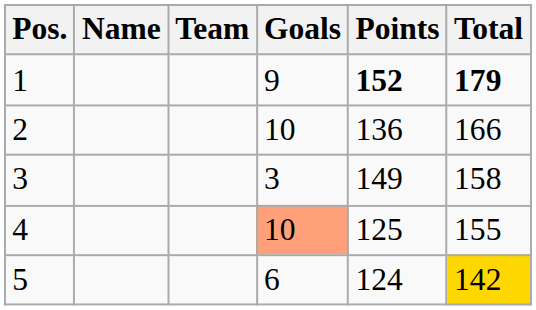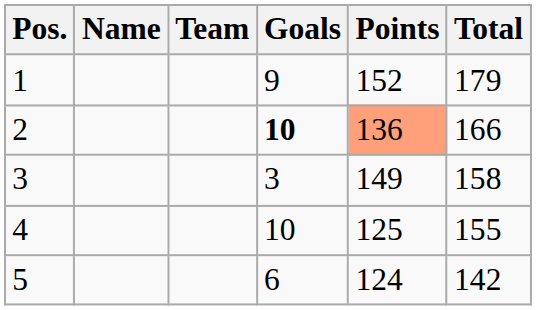(379, 79) bold -> (379, 79) normal
(478, 79) bold -> (478, 79) normal
(280, 129) normal -> (280, 129) bold
(379, 129) no background -> (379, 129) lightsalmon background
(280, 229) lightsalmon background -> (280, 229) no background
(478, 279) gold background -> (478, 279) no background
